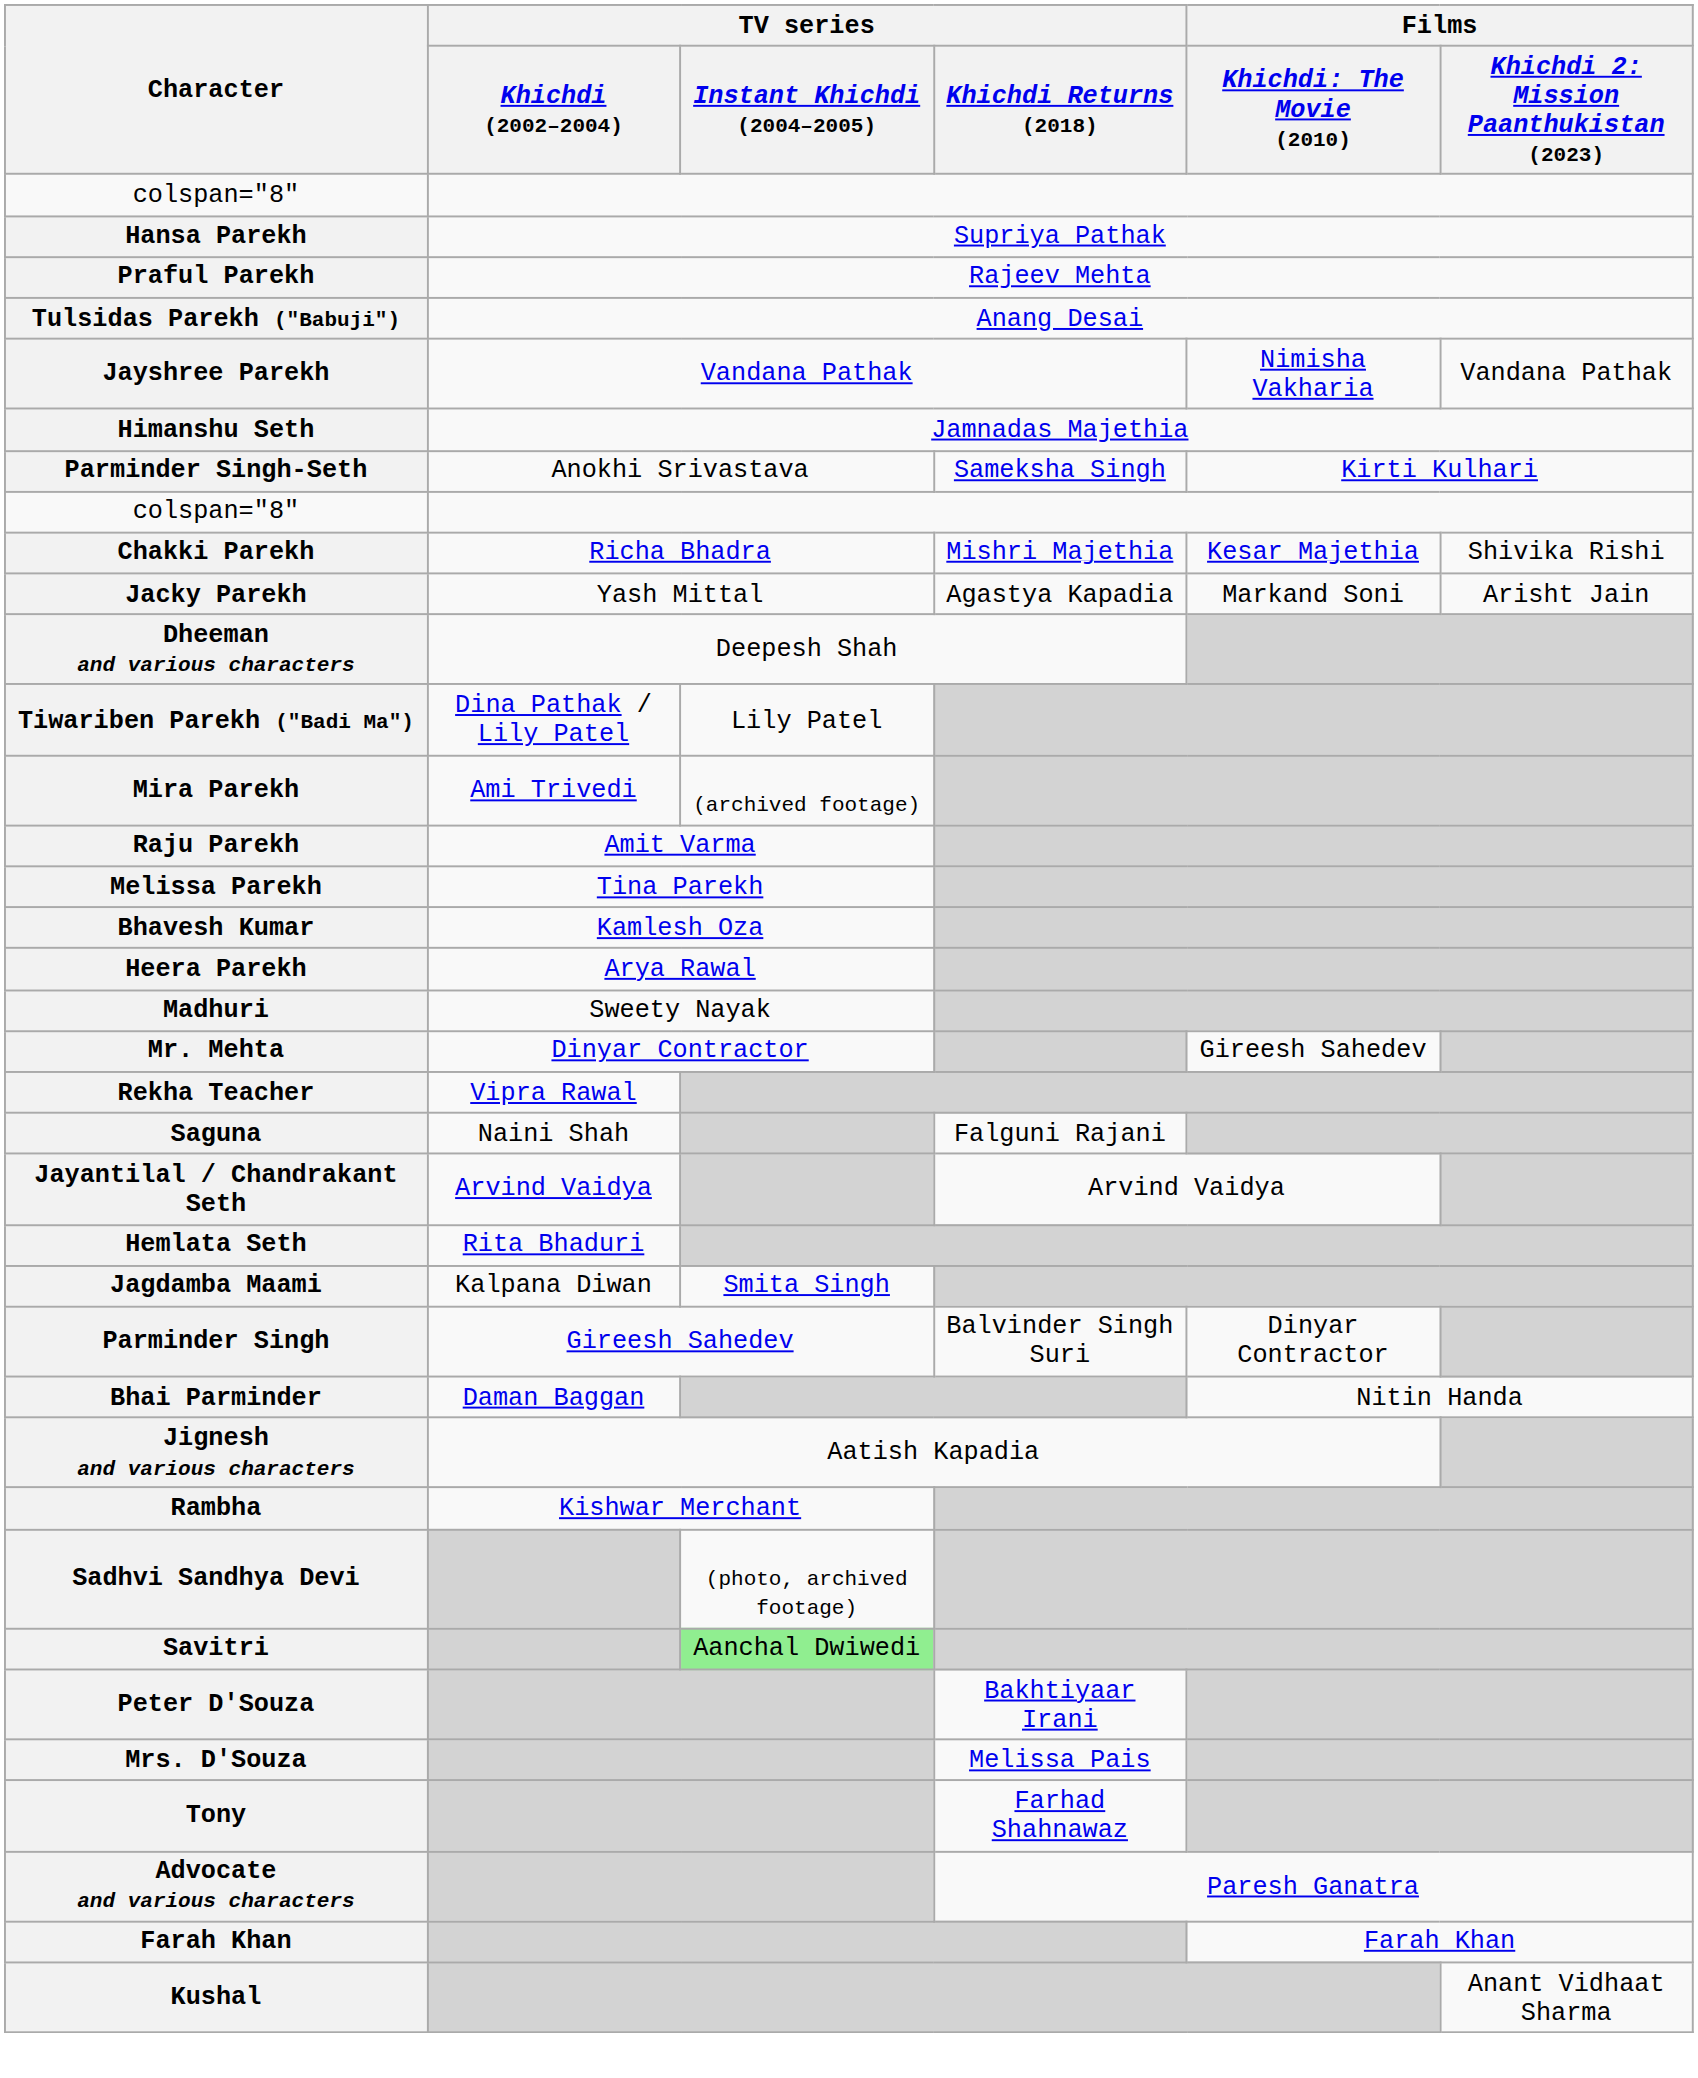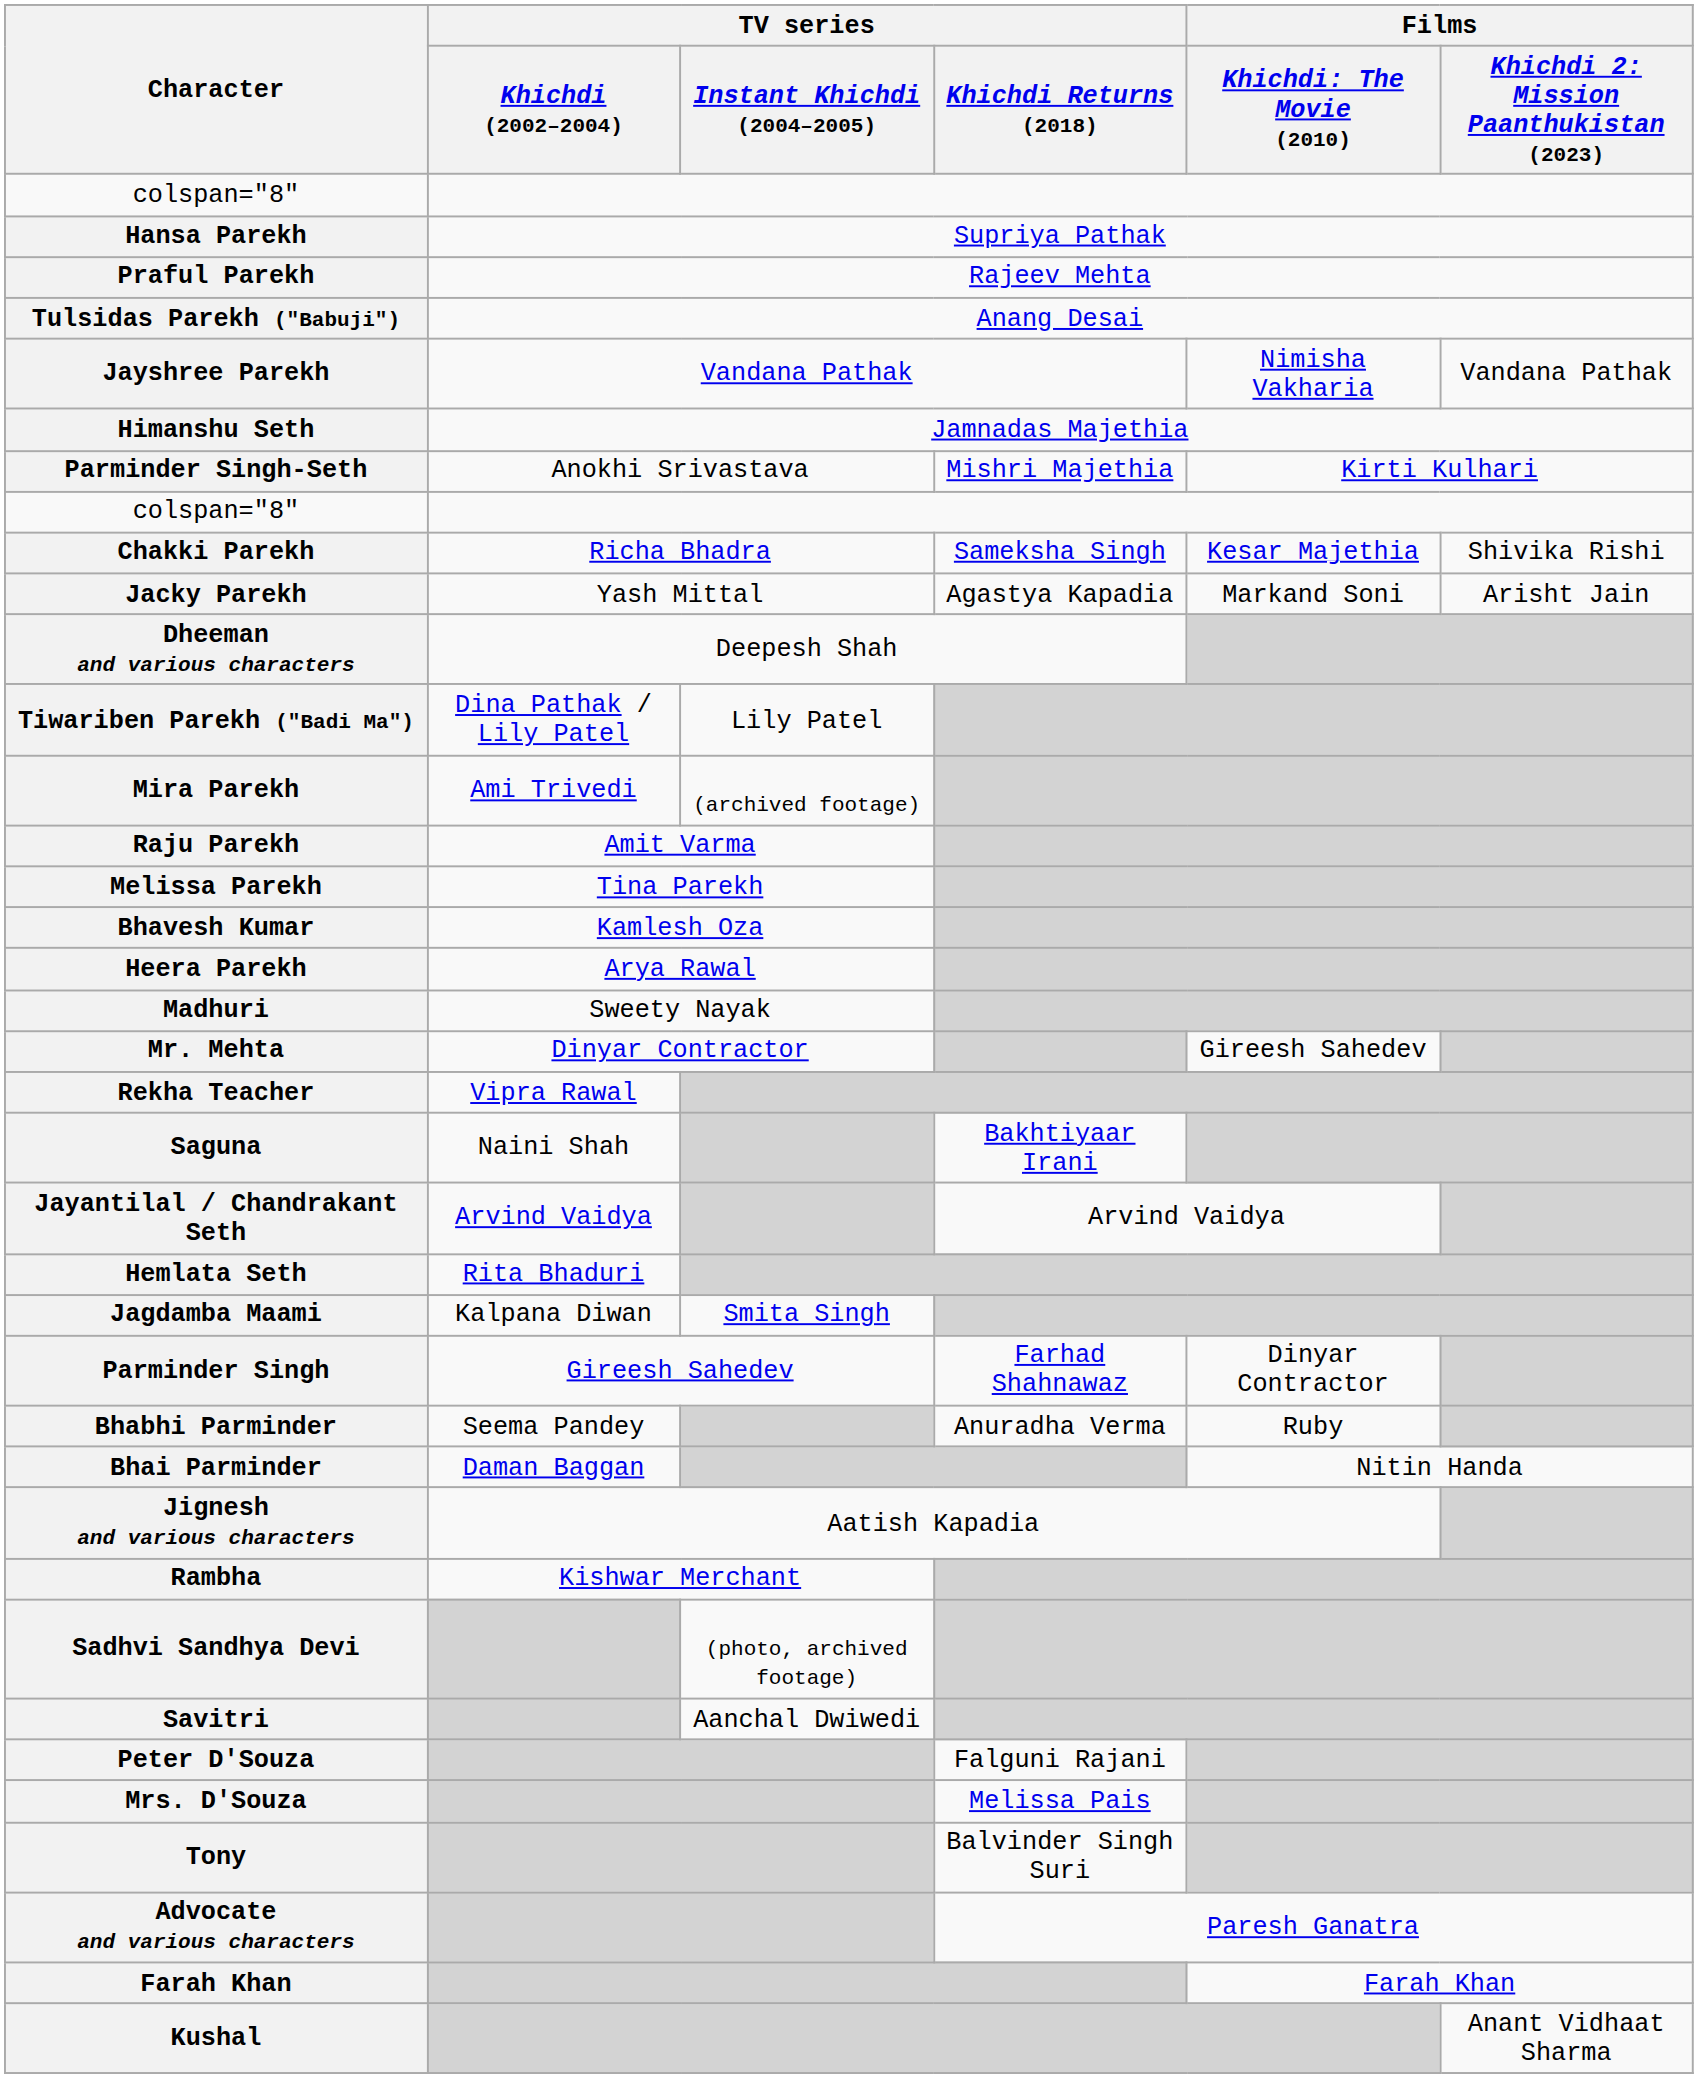(1060, 471) Sameksha Singh -> (1060, 471) Mishri Majethia
(1060, 553) Mishri Majethia -> (1060, 553) Sameksha Singh
(1060, 1134) Falguni Rajani -> (1060, 1148) Bakhtiyaar Irani
(1060, 1342) Balvinder Singh Suri -> (1060, 1371) Farhad Shahnawaz
+ row: (216, 1426)
(807, 1649) lightgreen background -> (807, 1719) no background
(1060, 1705) Bakhtiyaar Irani -> (1060, 1760) Falguni Rajani
(1060, 1816) Farhad Shahnawaz -> (1060, 1857) Balvinder Singh Suri
